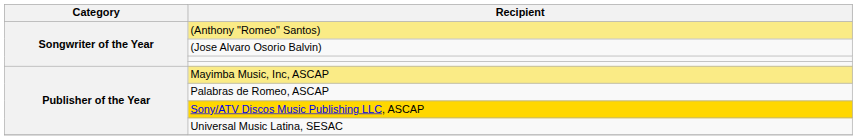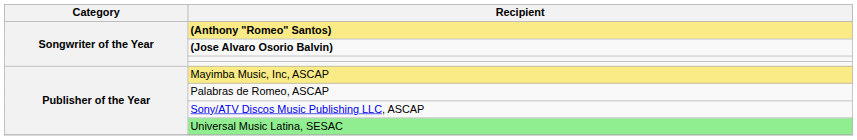(255, 30) normal -> (261, 30) bold
(256, 47) normal -> (262, 47) bold
(307, 109) gold background -> (307, 109) no background
(267, 126) no background -> (267, 126) lightgreen background
